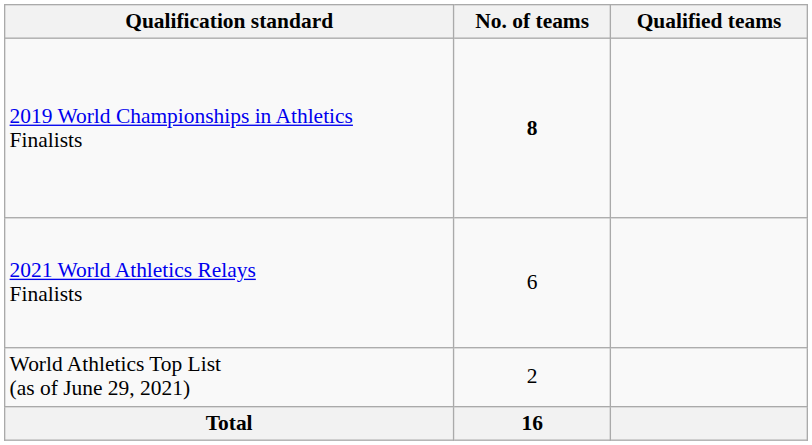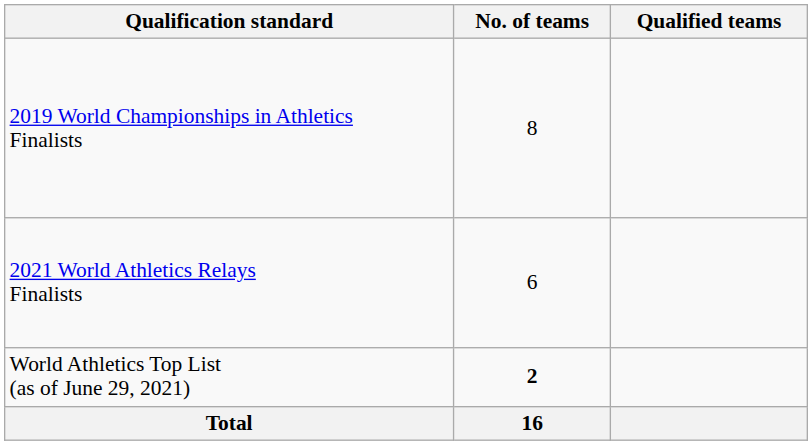(532, 127) bold -> (532, 127) normal
(532, 376) normal -> (532, 376) bold
